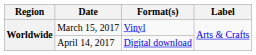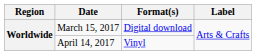(135, 27) Vinyl -> (158, 27) Digital download
(158, 43) Digital download -> (135, 43) Vinyl
